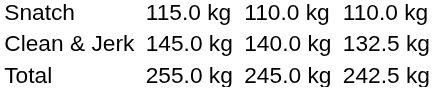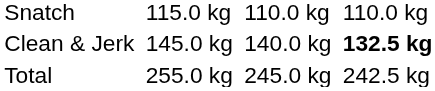(386, 44) normal -> (388, 44) bold
